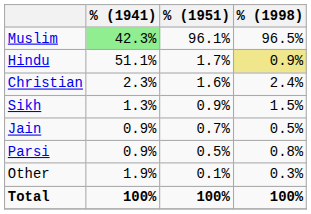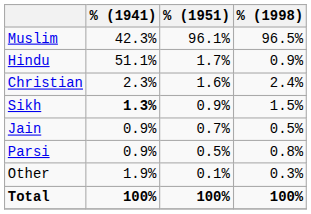(136, 39) lightgreen background -> (136, 39) no background
(287, 61) khaki background -> (287, 61) no background
(140, 107) normal -> (140, 107) bold
